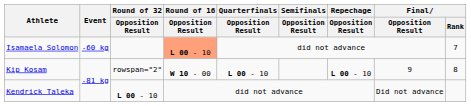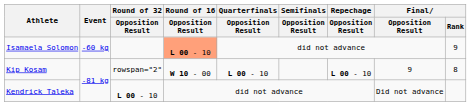(456, 47) 7 -> (456, 47) 9
